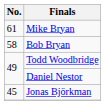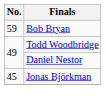- row: (50, 28)
(12, 44) 58 -> (12, 28) 59
